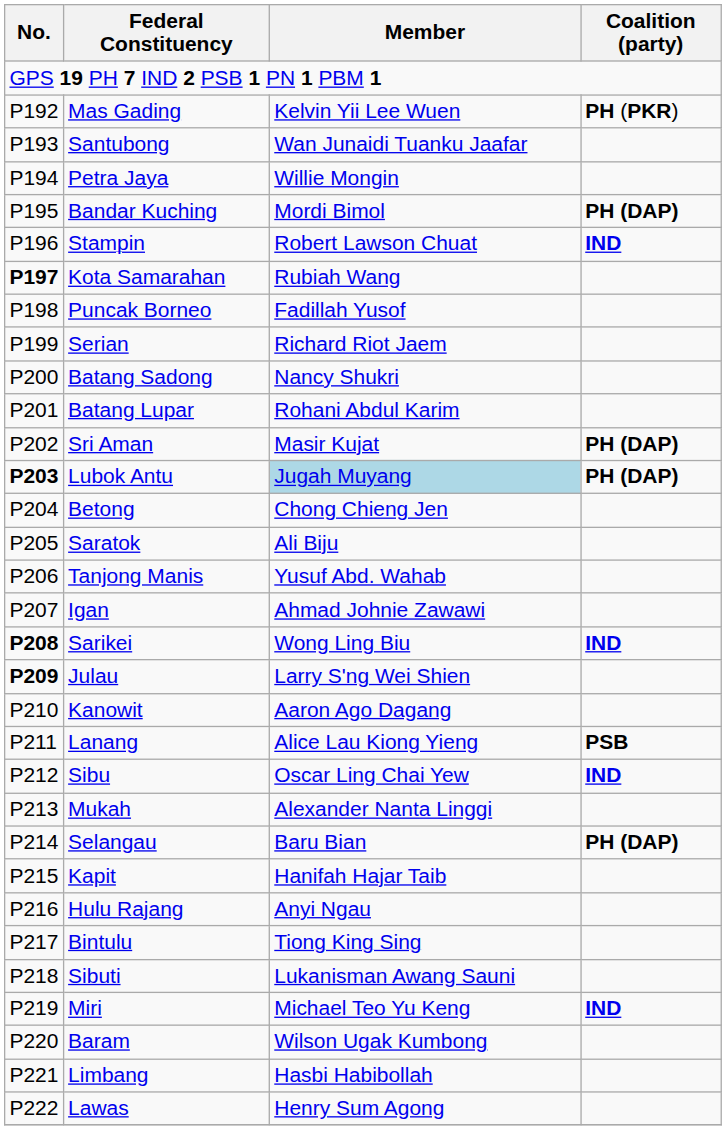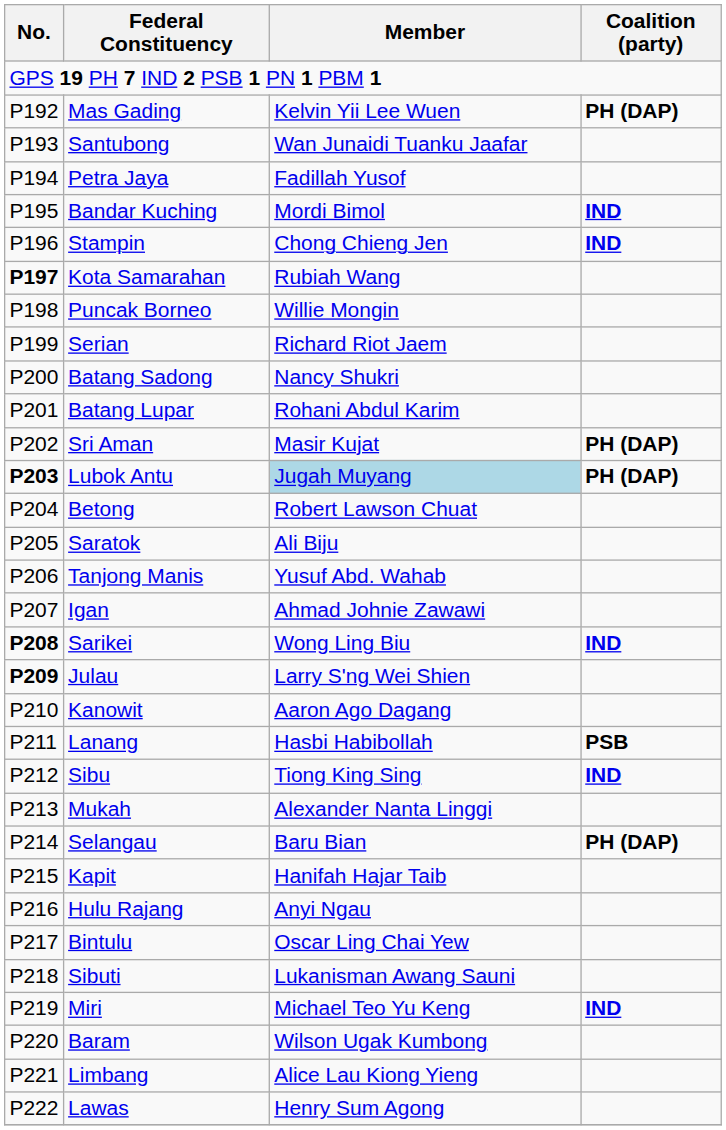(632, 111) PH (PKR) -> (632, 111) PH (DAP)
(337, 177) Willie Mongin -> (340, 177) Fadillah Yusof
(632, 210) PH (DAP) -> (603, 210) IND
(376, 244) Robert Lawson Chuat -> (361, 244) Chong Chieng Jen
(340, 310) Fadillah Yusof -> (337, 310) Willie Mongin
(361, 510) Chong Chieng Jen -> (376, 510) Robert Lawson Chuat
(376, 742) Alice Lau Kiong Yieng -> (354, 742) Hasbi Habibollah
(372, 776) Oscar Ling Chai Yew -> (348, 776) Tiong King Sing
(348, 942) Tiong King Sing -> (372, 942) Oscar Ling Chai Yew
(354, 1075) Hasbi Habibollah -> (376, 1075) Alice Lau Kiong Yieng
